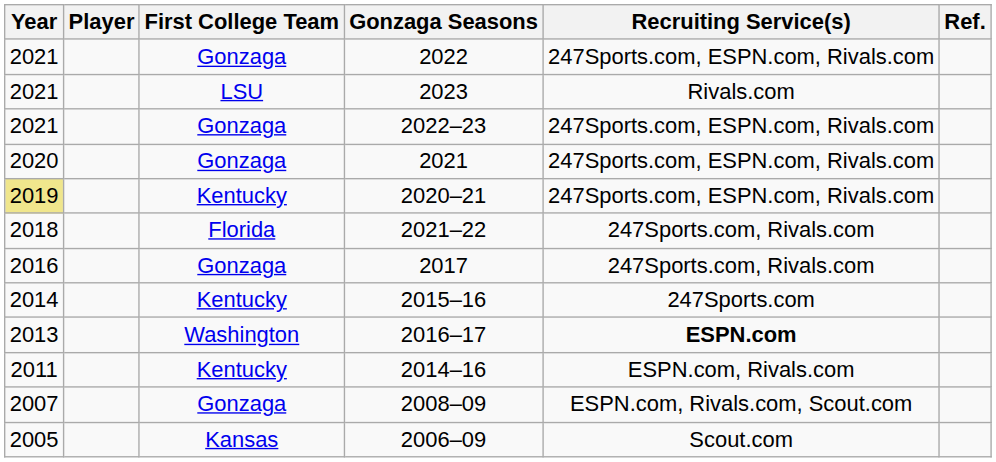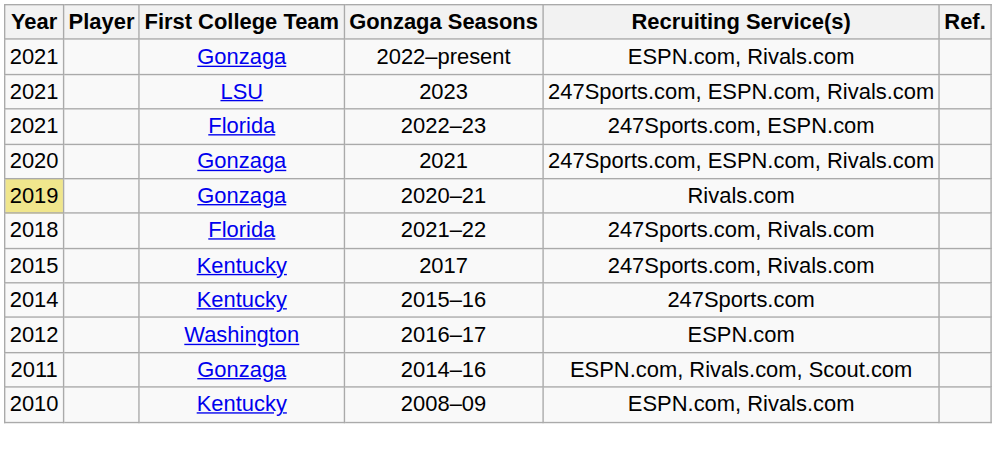+ row: (444, 56)
- row: (444, 56)
(741, 91) Rivals.com -> (741, 91) 247Sports.com, ESPN.com, Rivals.com
(242, 126) Gonzaga -> (242, 126) Florida
(741, 126) 247Sports.com, ESPN.com, Rivals.com -> (741, 126) 247Sports.com, ESPN.com
(242, 195) Kentucky -> (242, 195) Gonzaga
(741, 195) 247Sports.com, ESPN.com, Rivals.com -> (741, 195) Rivals.com
(34, 265) 2016 -> (34, 265) 2015
(242, 265) Gonzaga -> (242, 265) Kentucky
(34, 334) 2013 -> (34, 334) 2012
(741, 334) bold -> (741, 334) normal
(242, 369) Kentucky -> (242, 369) Gonzaga
(741, 369) ESPN.com, Rivals.com -> (741, 369) ESPN.com, Rivals.com, Scout.com
(34, 404) 2007 -> (34, 404) 2010
(242, 404) Gonzaga -> (242, 404) Kentucky
(741, 404) ESPN.com, Rivals.com, Scout.com -> (741, 404) ESPN.com, Rivals.com
- row: (444, 439)
